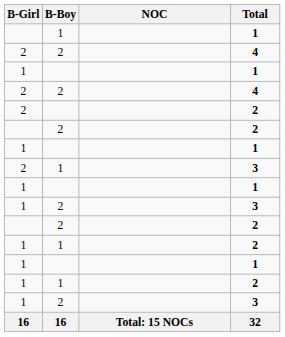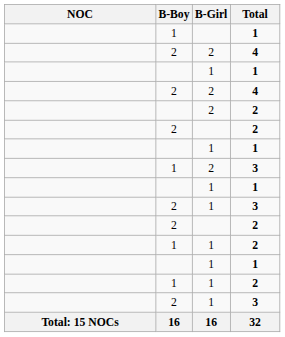columns swapped: (154, 14) <-> (23, 14)
